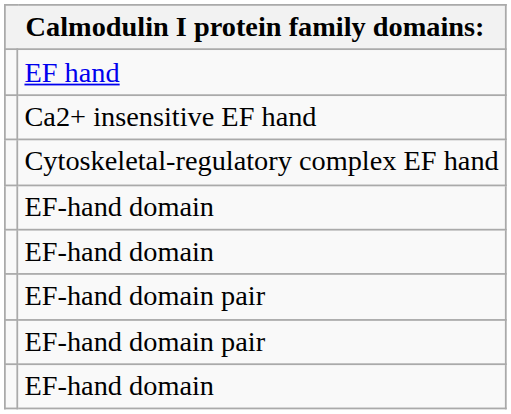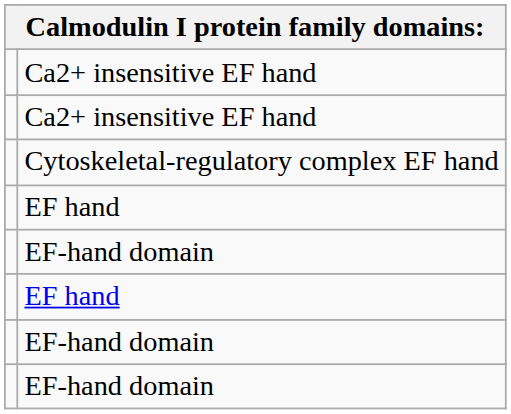(72, 71) EF hand -> (171, 71) Ca2+ insensitive EF hand
(119, 206) EF-hand domain -> (72, 206) EF hand
(145, 296) EF-hand domain pair -> (72, 296) EF hand
(145, 341) EF-hand domain pair -> (119, 341) EF-hand domain
